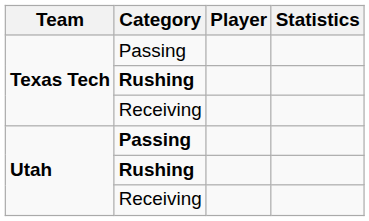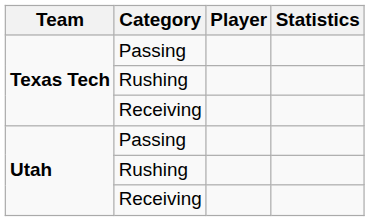(156, 80) bold -> (153, 80) normal
(155, 140) bold -> (152, 140) normal
(156, 170) bold -> (153, 170) normal
